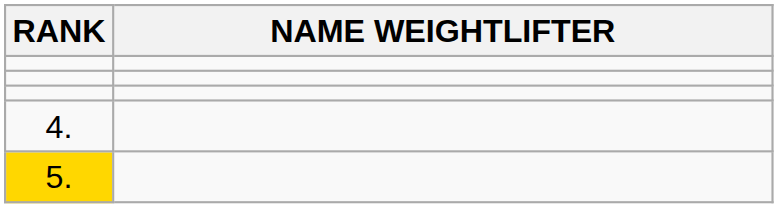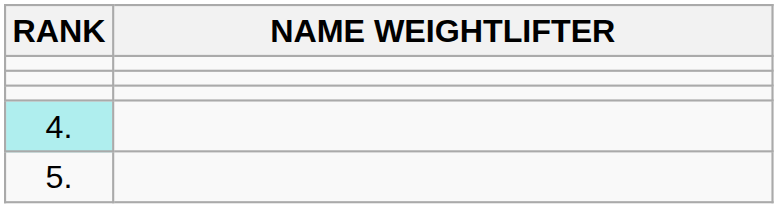(59, 127) no background -> (59, 127) paleturquoise background
(59, 178) gold background -> (59, 178) no background
